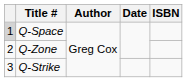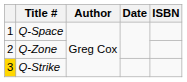(10, 31) lightgrey background -> (10, 31) no background
(10, 67) no background -> (10, 67) gold background
